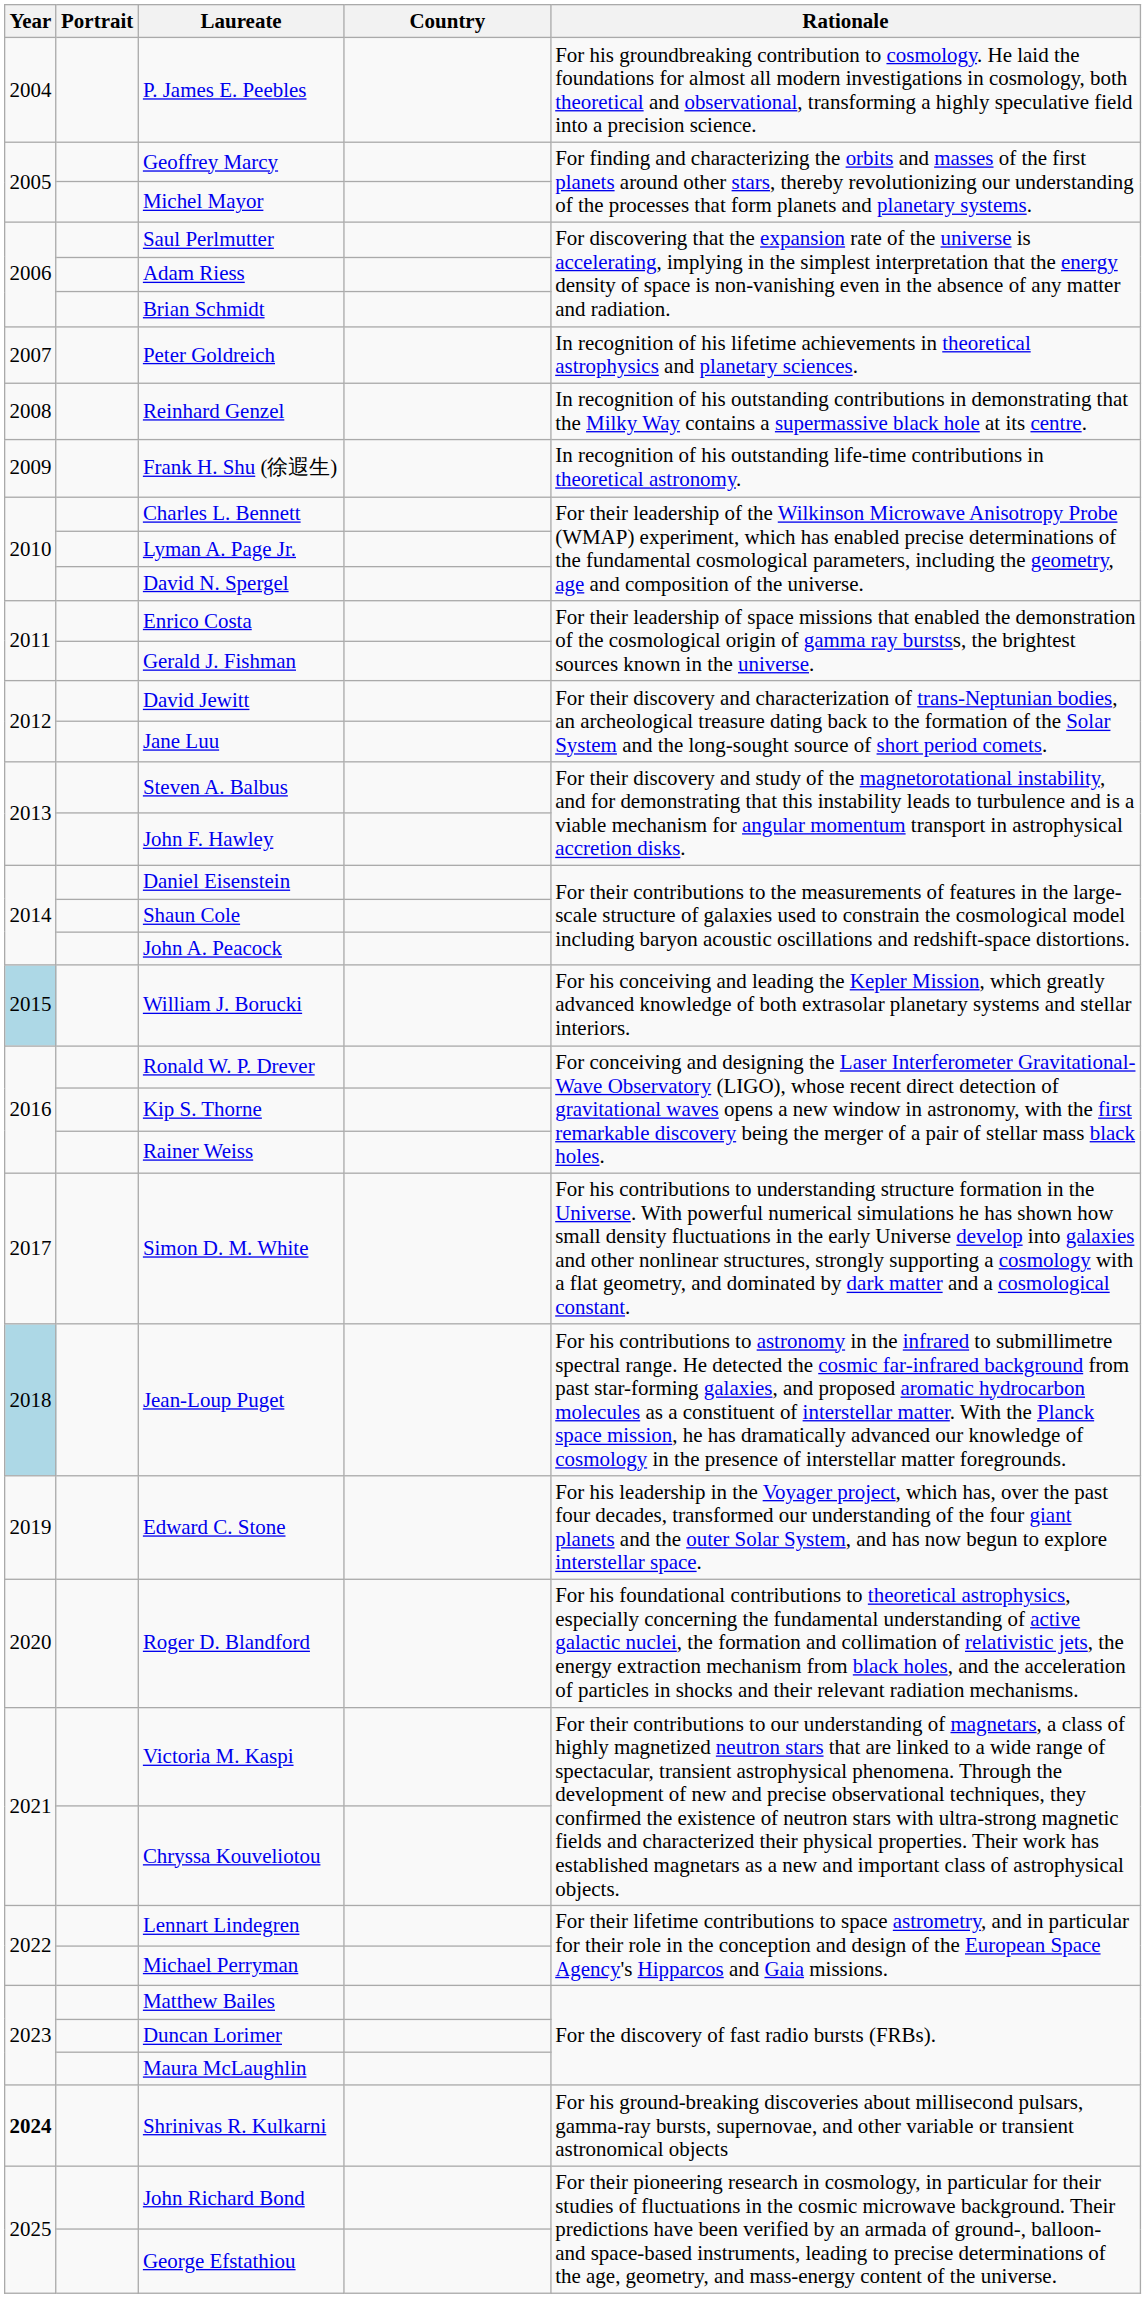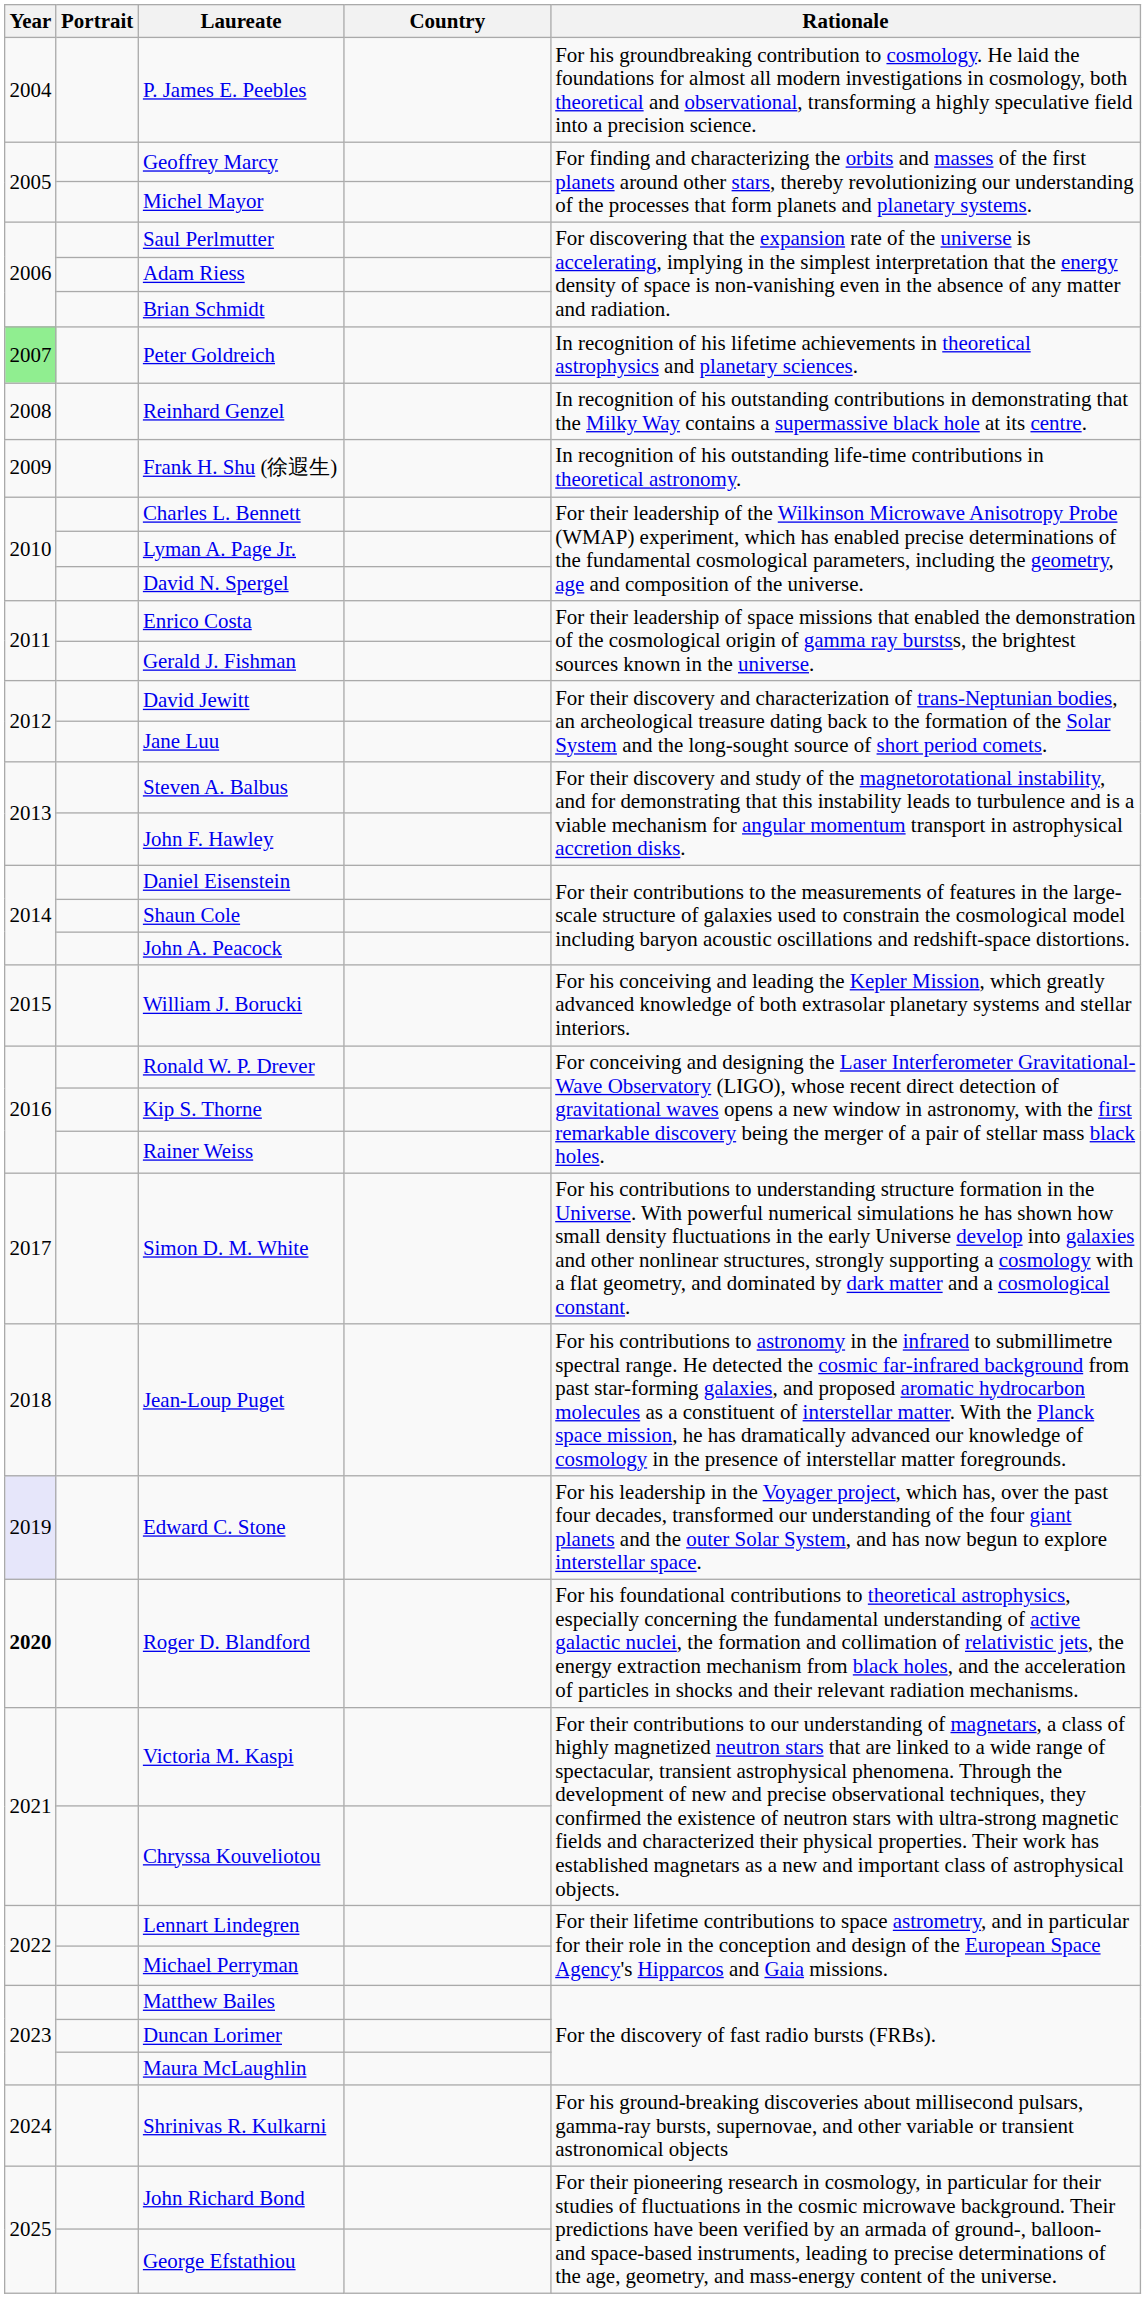(30, 354) no background -> (30, 354) lightgreen background
(30, 1005) lightblue background -> (30, 1005) no background
(30, 1399) lightblue background -> (30, 1399) no background
(30, 1527) no background -> (30, 1527) lavender background
(30, 1643) normal -> (30, 1643) bold
(30, 2125) bold -> (30, 2125) normal
